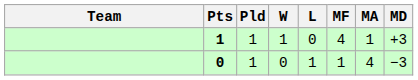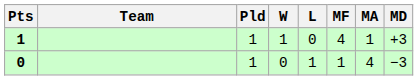columns swapped: (104, 16) <-> (220, 16)
